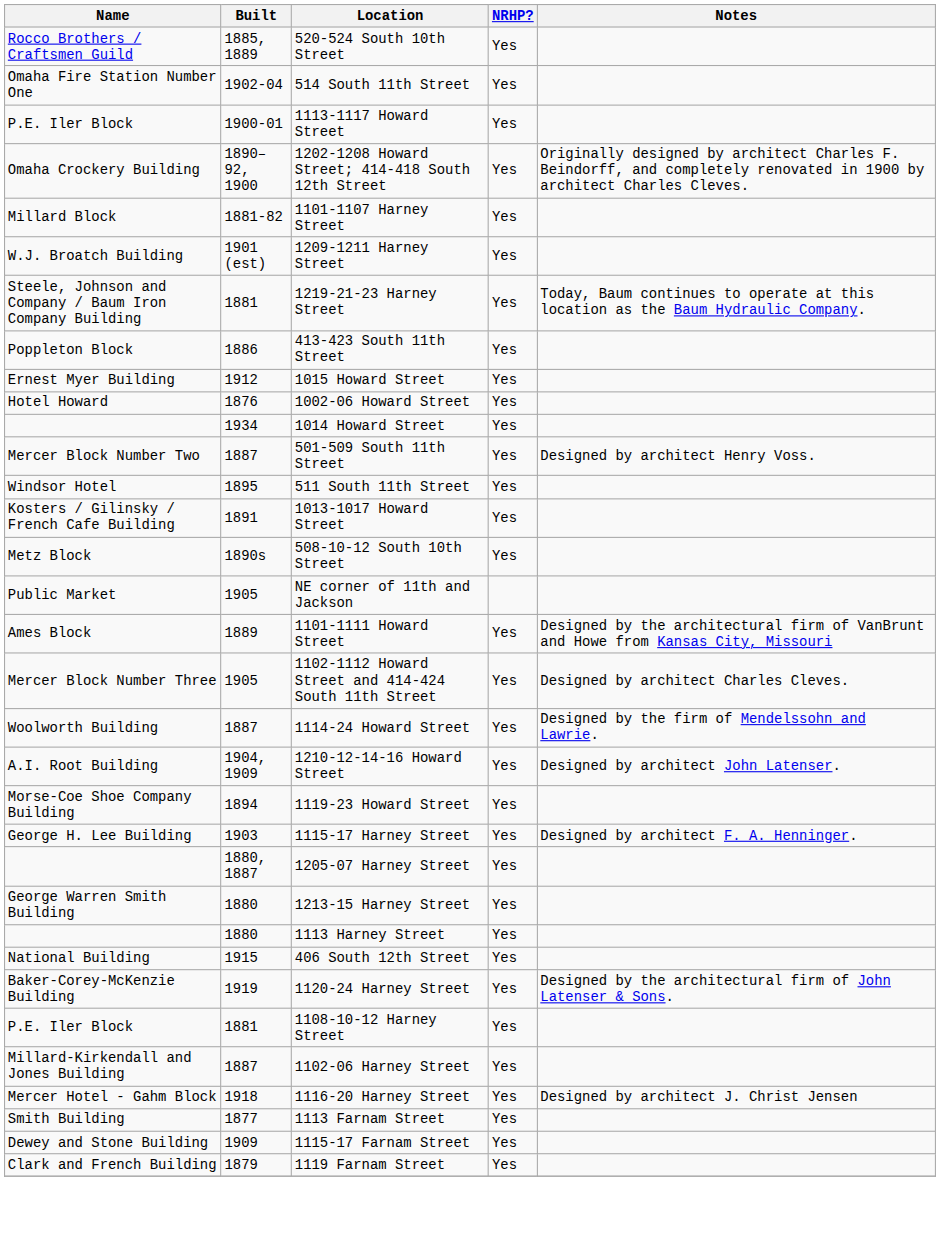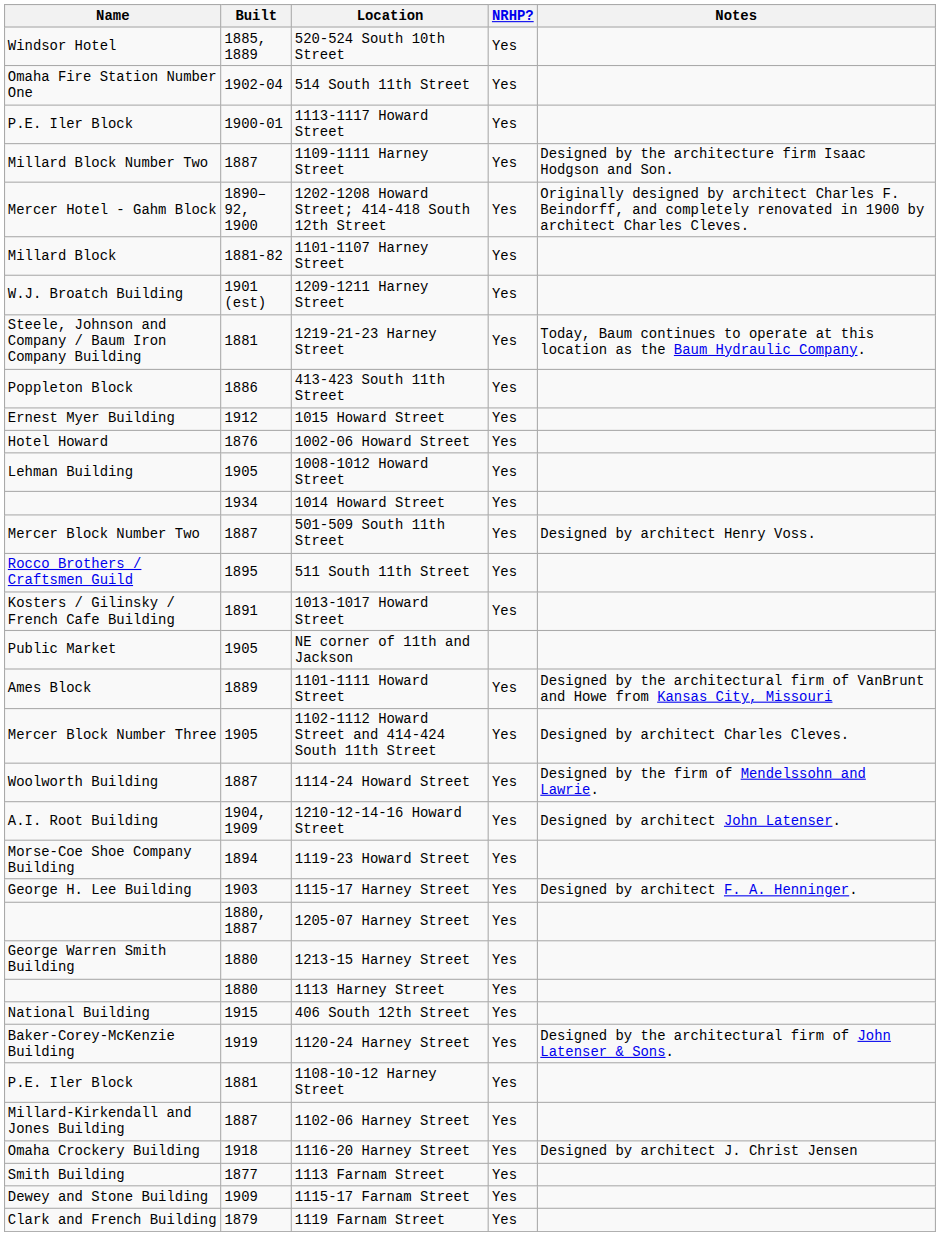(75, 47) Rocco Brothers / Craftsmen Guild -> (62, 47) Windsor Hotel
+ row: (362, 163)
(104, 171) Omaha Crockery Building -> (112, 209) Mercer Hotel - Gahm Block
+ row: (362, 472)
(62, 487) Windsor Hotel -> (75, 573) Rocco Brothers / Craftsmen Guild
- row: (378, 557)
(112, 1097) Mercer Hotel - Gahm Block -> (104, 1152) Omaha Crockery Building
